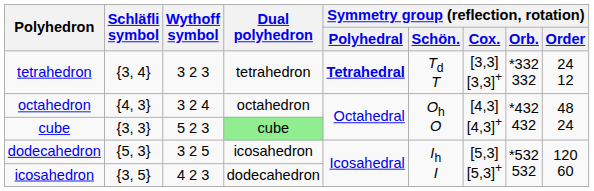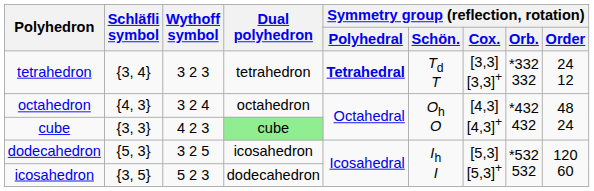(193, 128) 5 2 3 -> (193, 128) 4 2 3
(193, 174) 4 2 3 -> (193, 174) 5 2 3
